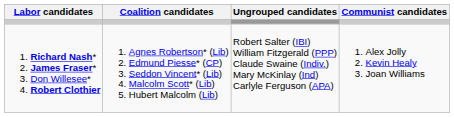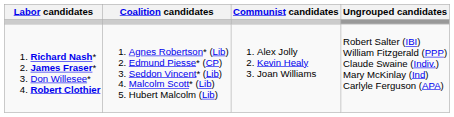columns swapped: (394, 12) <-> (285, 12)
